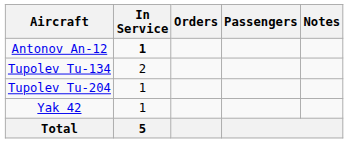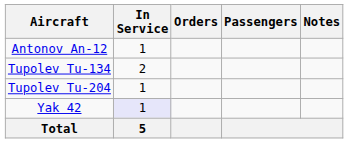(142, 48) bold -> (142, 48) normal
(142, 108) no background -> (142, 108) lavender background
